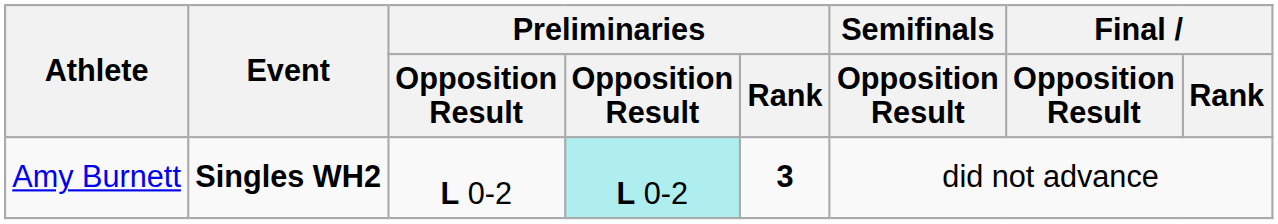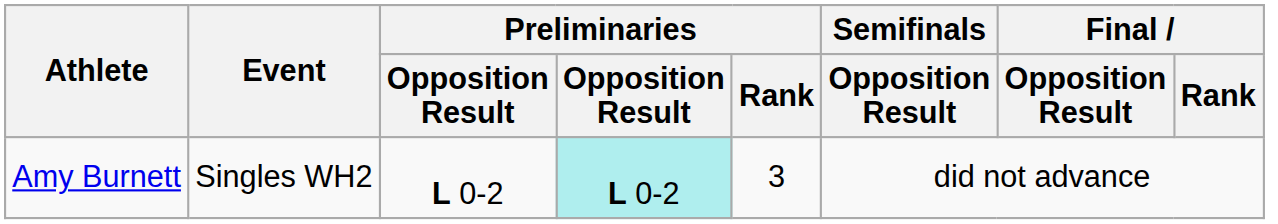(288, 178) bold -> (284, 178) normal
(785, 178) bold -> (777, 178) normal
